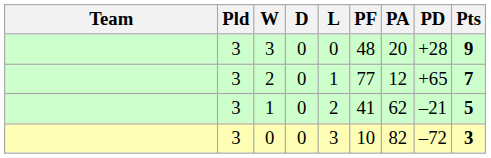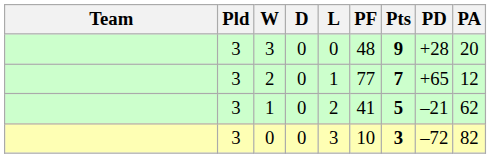columns swapped: (398, 19) <-> (469, 19)
